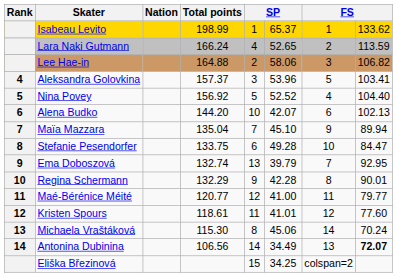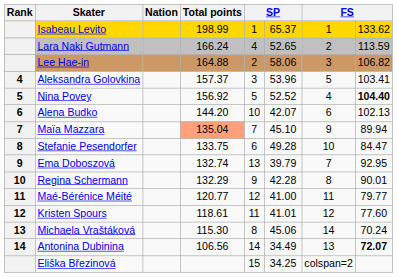(374, 96) normal -> (374, 96) bold
(212, 130) no background -> (212, 130) lightsalmon background
